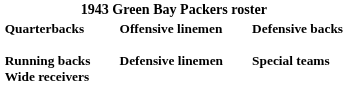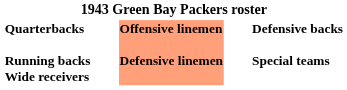(171, 44) no background -> (171, 44) lightsalmon background
